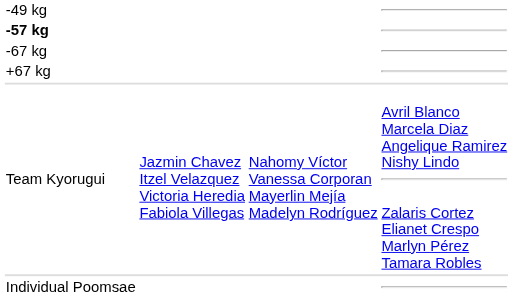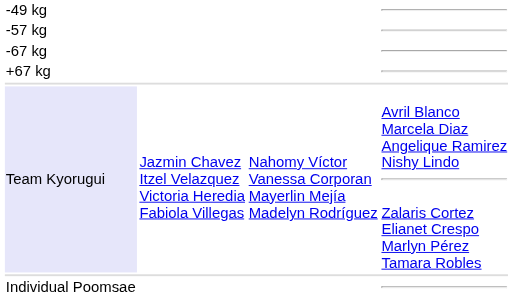(27, 30) bold -> (26, 30) normal
(55, 179) no background -> (55, 179) lavender background
